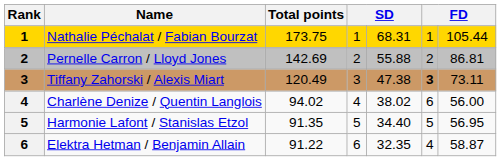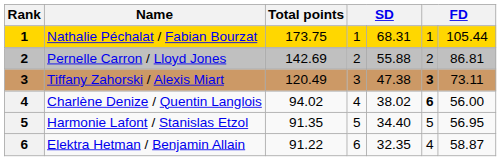(430, 101) normal -> (430, 101) bold
